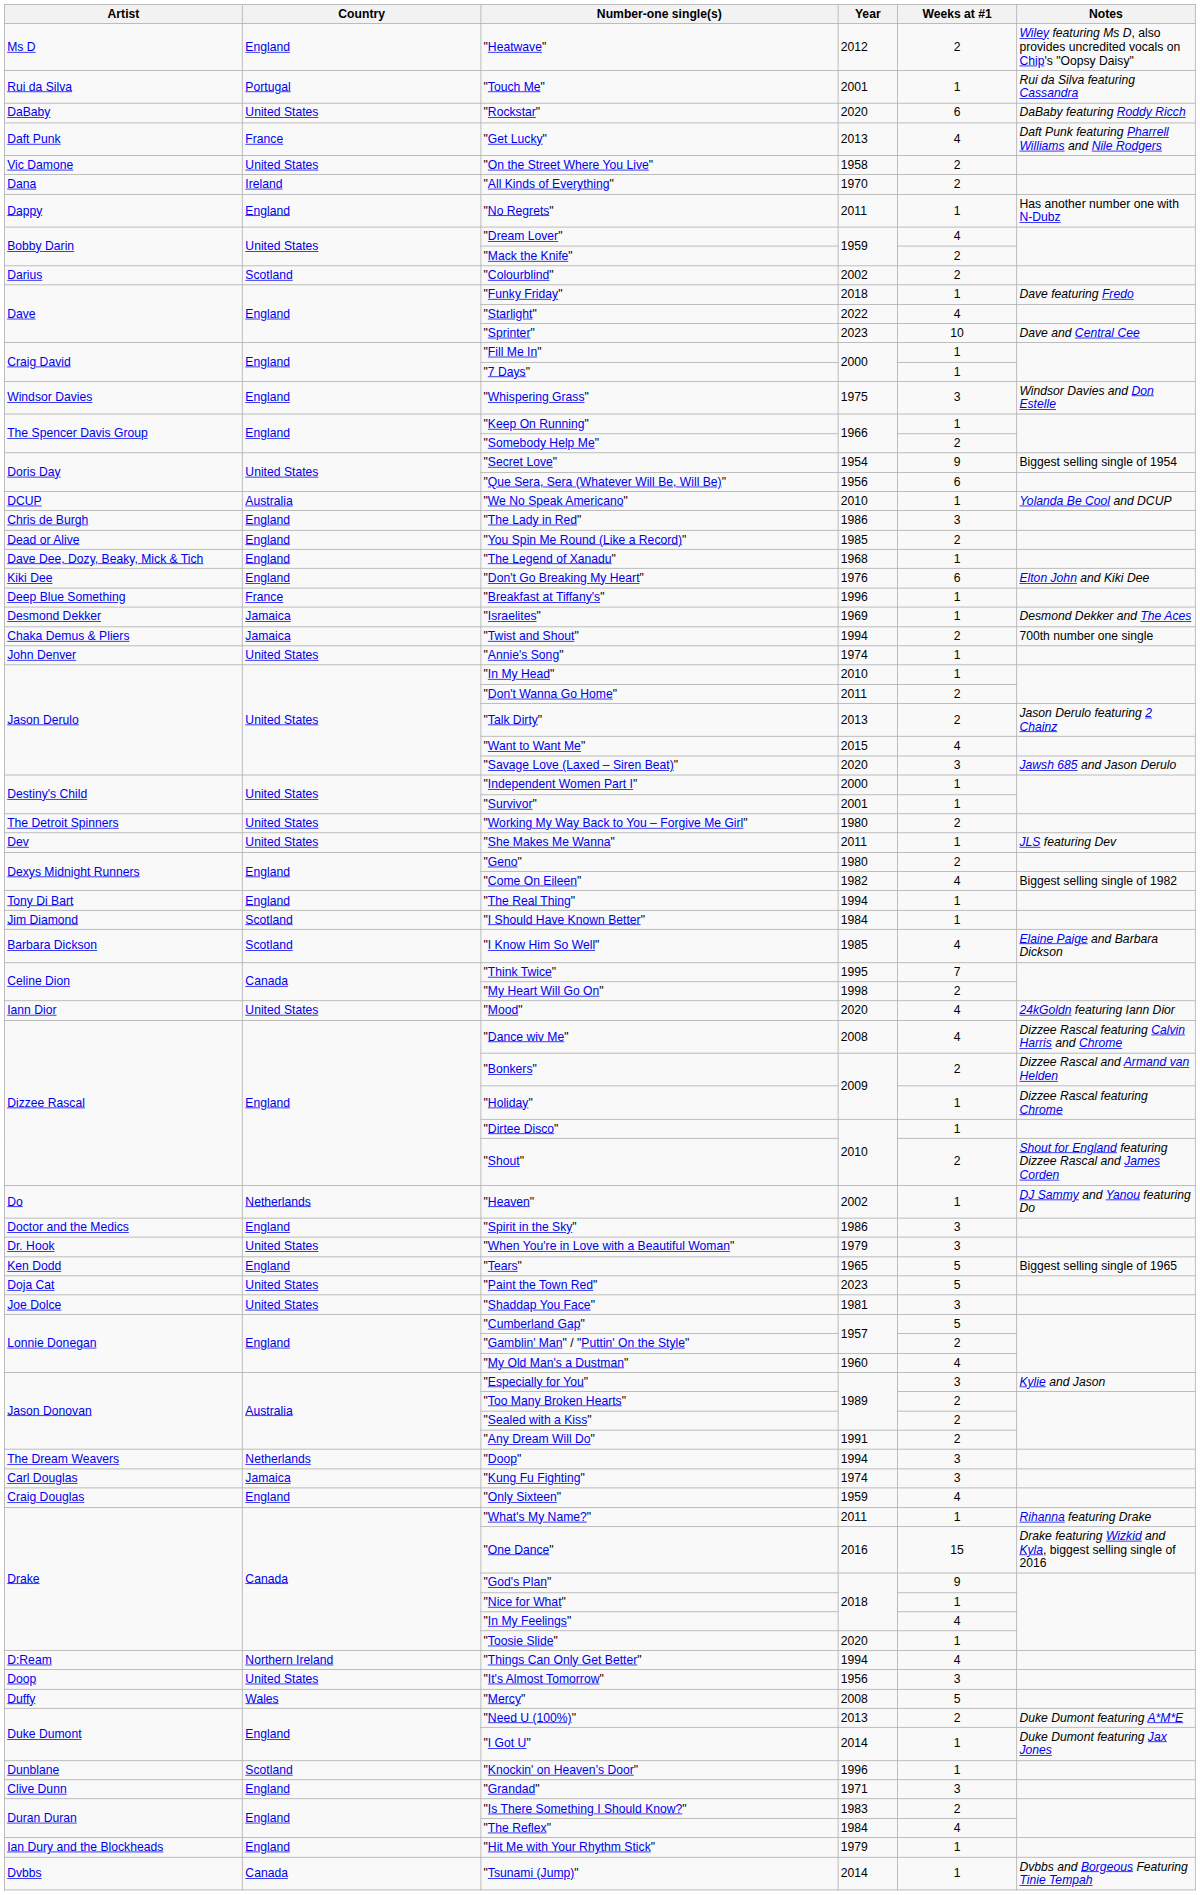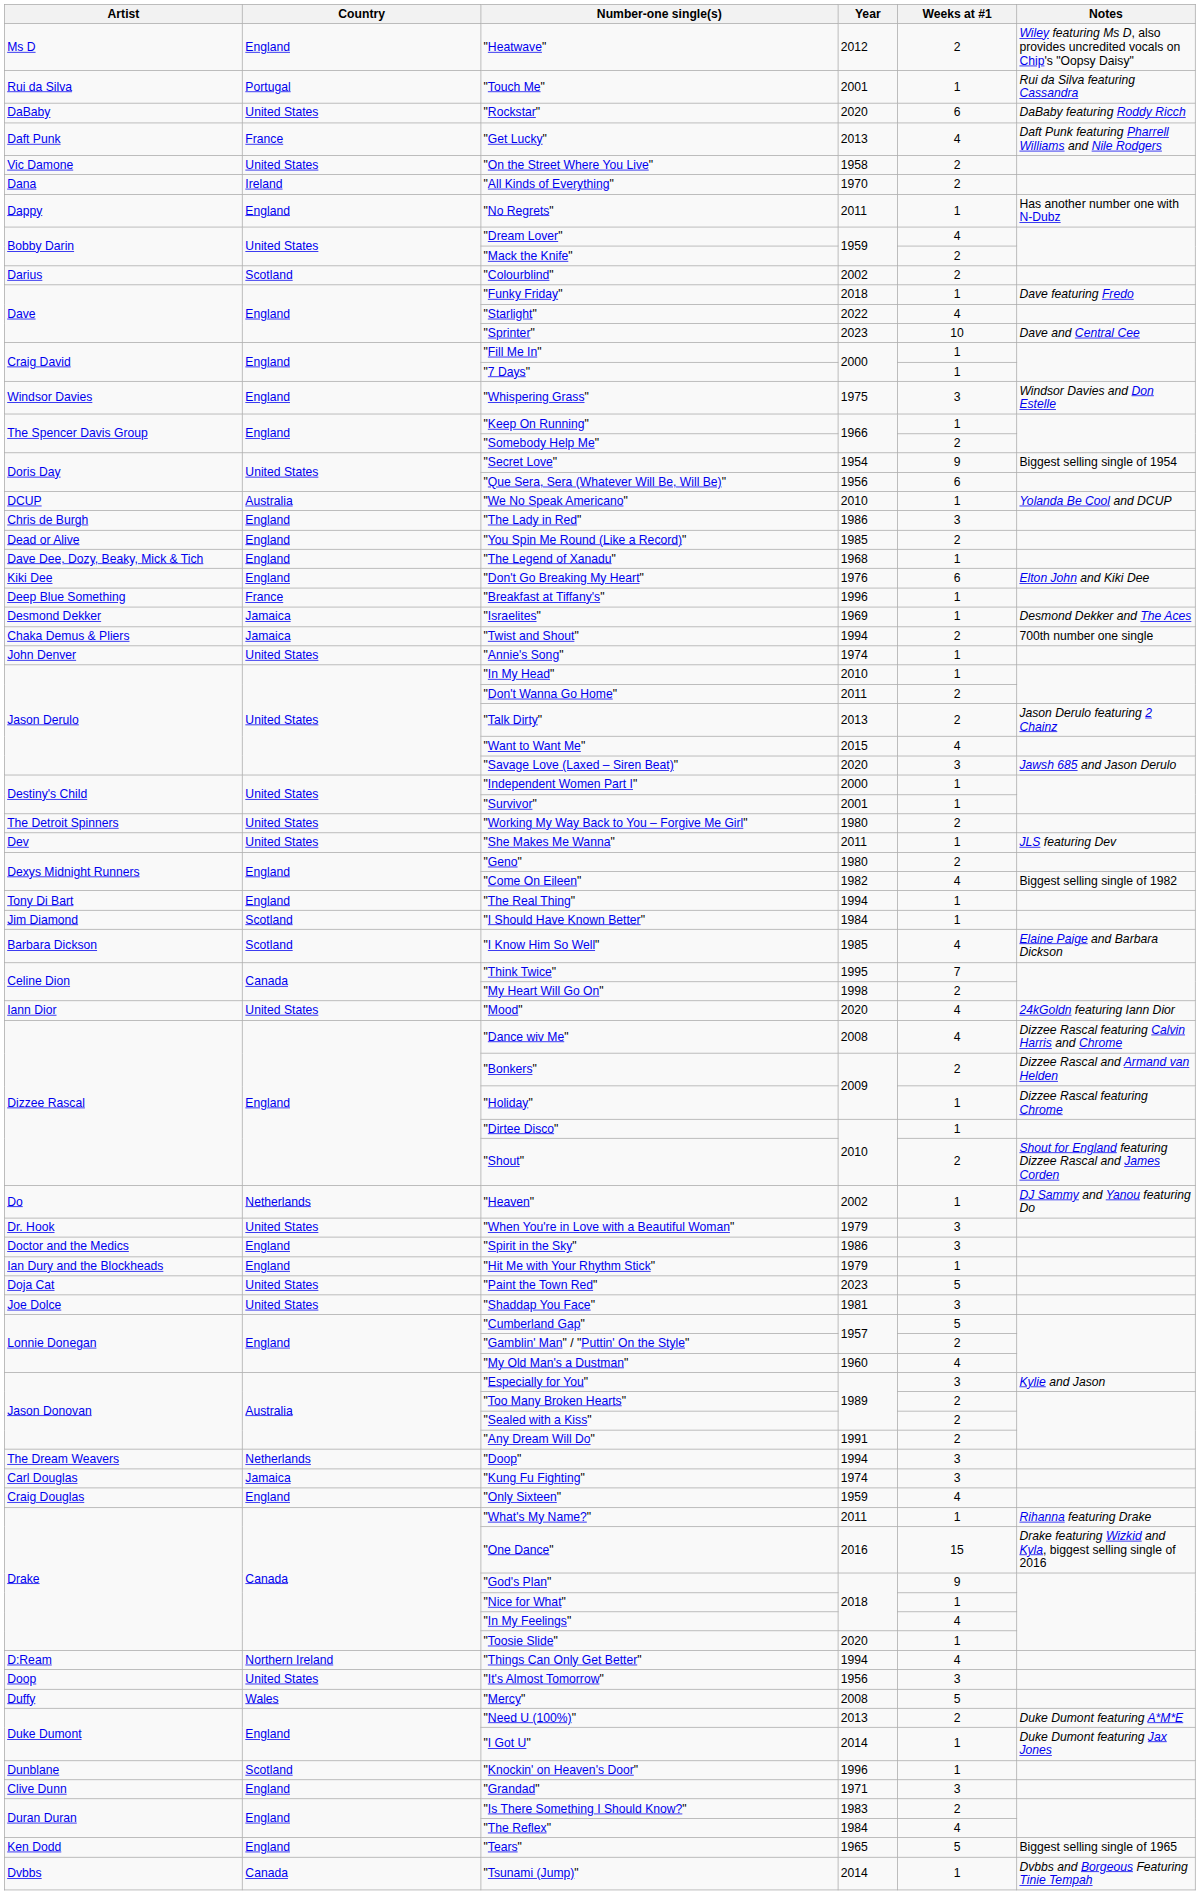rows swapped: (530, 1227) <-> (609, 1247)
rows swapped: (503, 1266) <-> (569, 1847)
